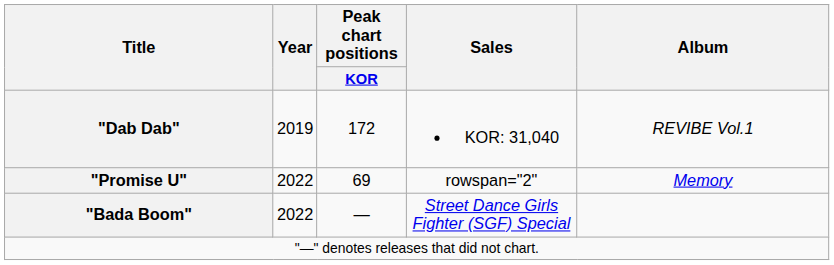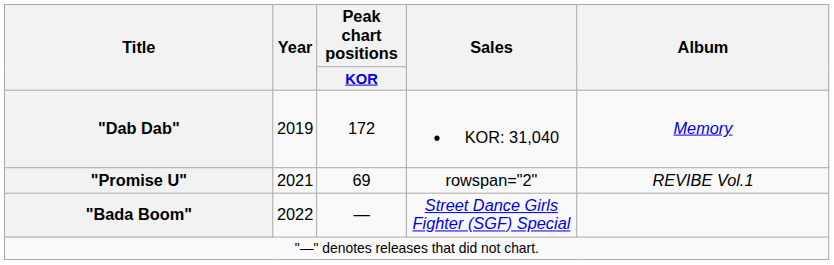(703, 128) REVIBE Vol.1 -> (703, 128) Memory
(295, 180) 2022 -> (295, 180) 2021
(703, 180) Memory -> (703, 180) REVIBE Vol.1
